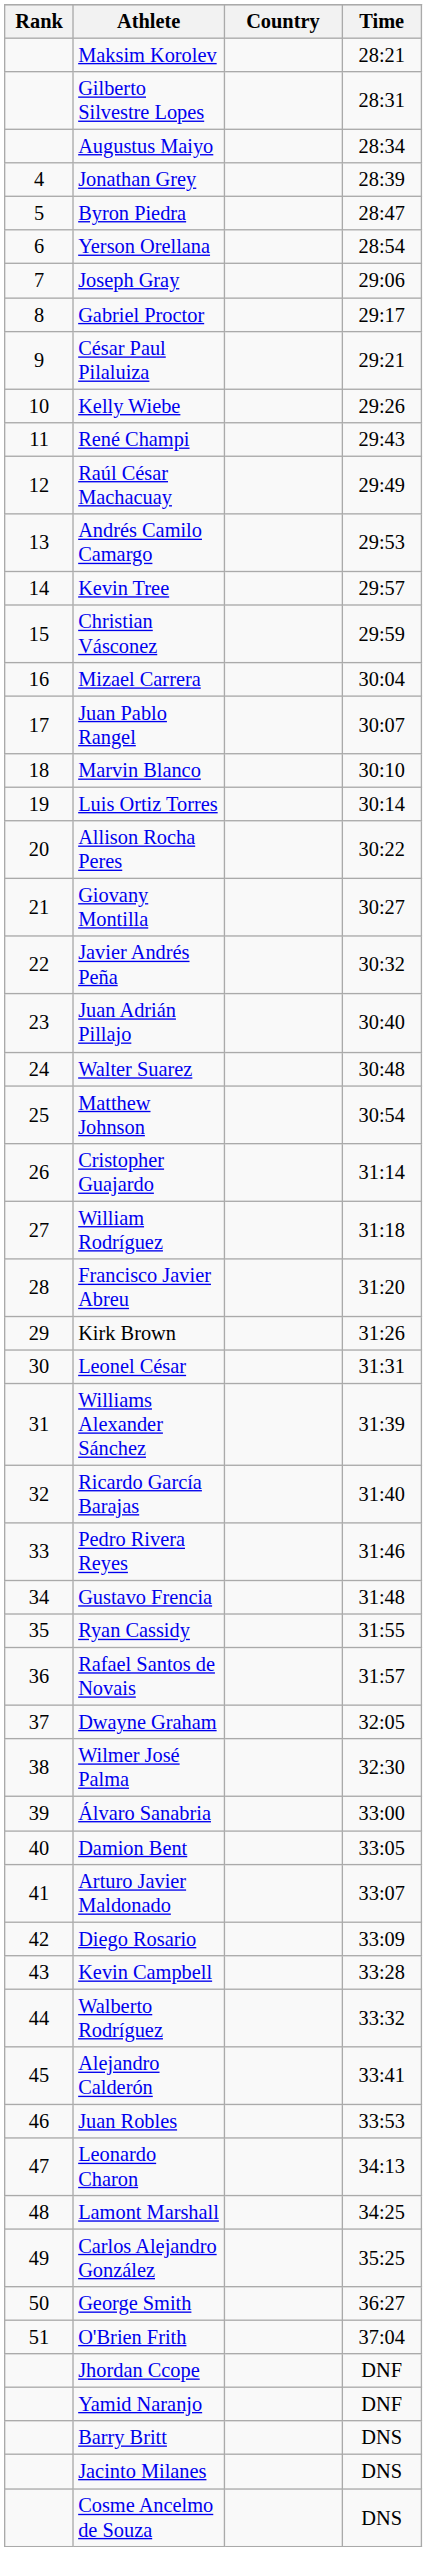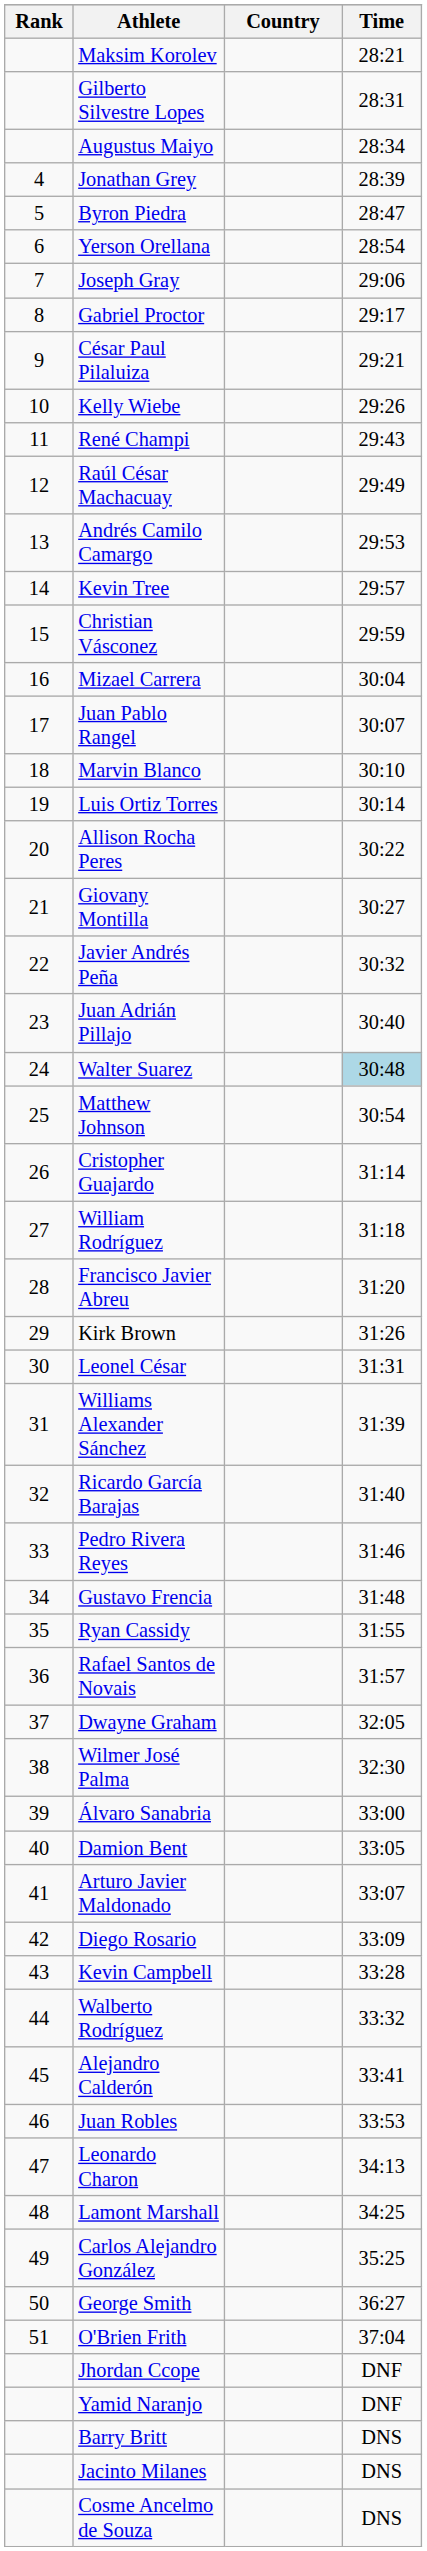(382, 1068) no background -> (382, 1068) lightblue background
